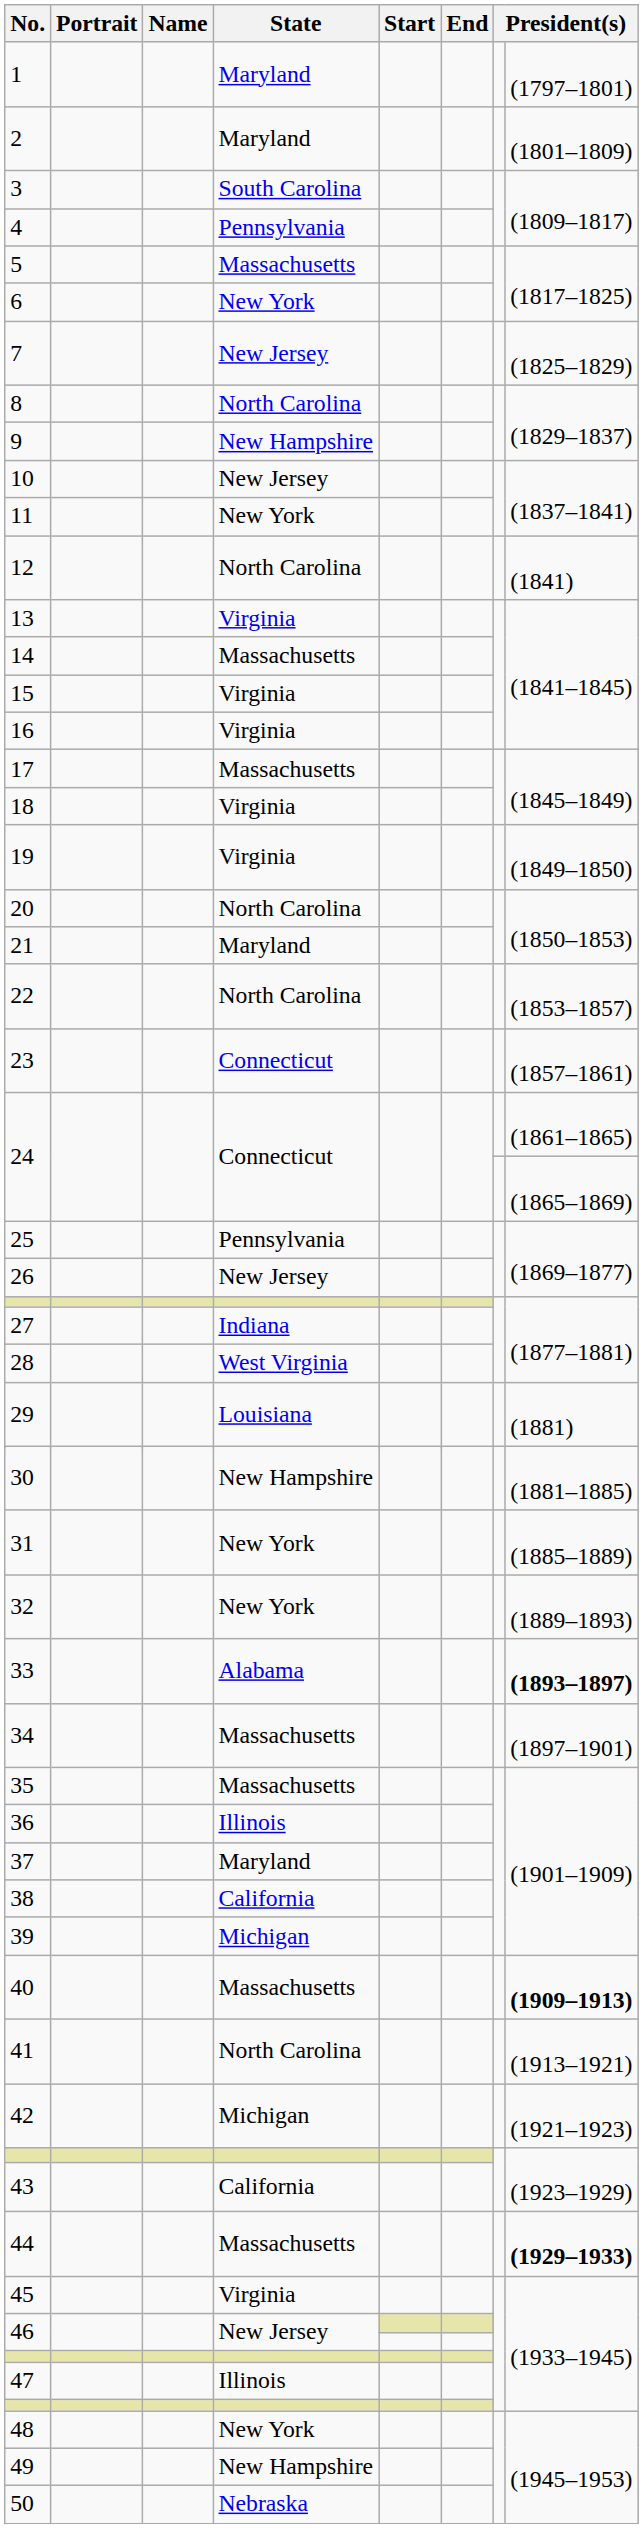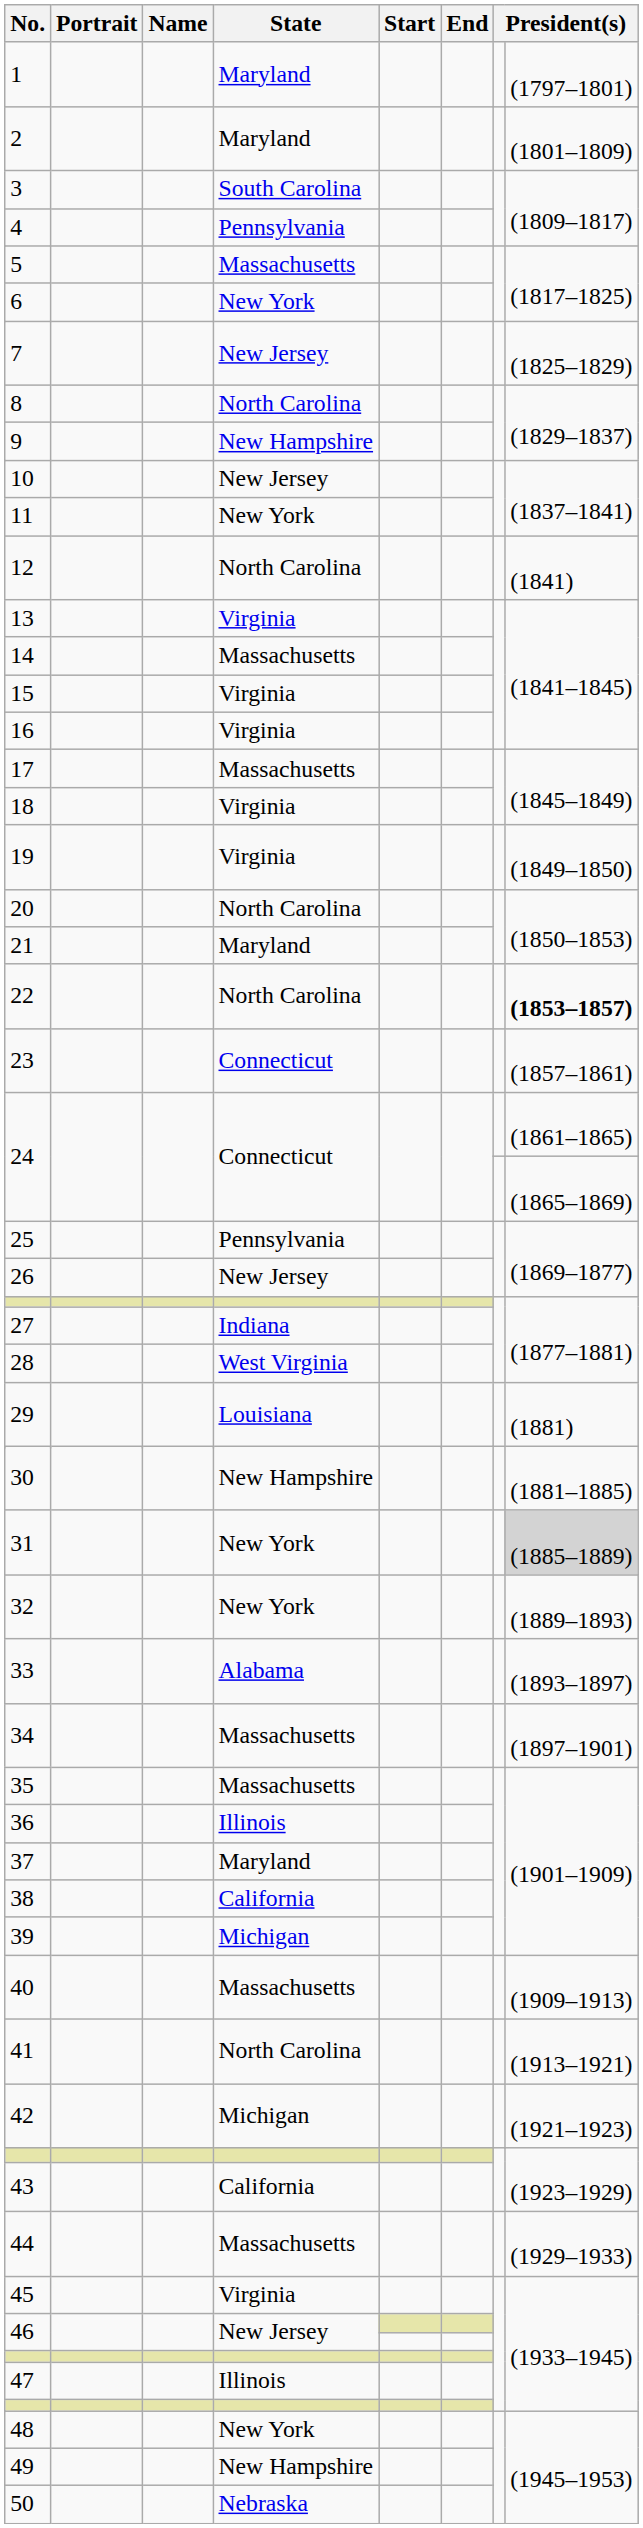(571, 1009) normal -> (571, 1009) bold
(571, 1555) no background -> (571, 1555) lightgrey background
(571, 1684) bold -> (571, 1684) normal
(571, 2000) bold -> (571, 2000) normal
(571, 2256) bold -> (571, 2256) normal
